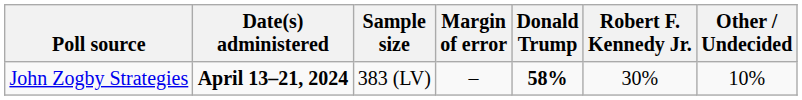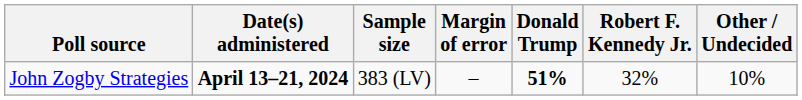(548, 78) 58% -> (548, 78) 51%
(640, 78) 30% -> (640, 78) 32%
